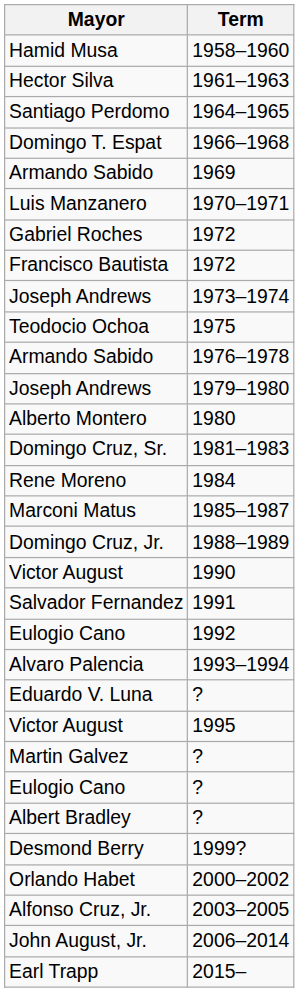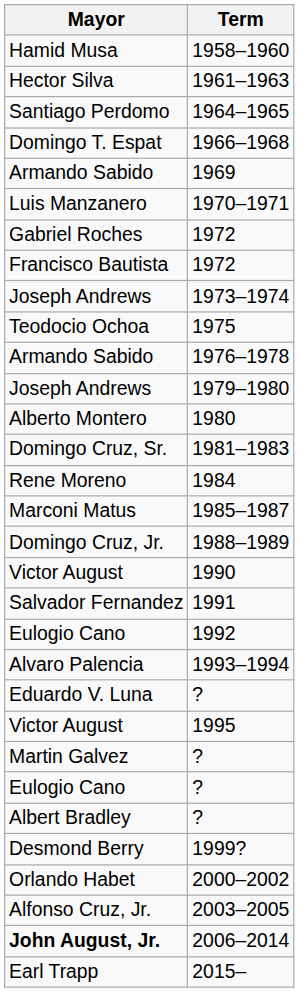(78, 940) normal -> (85, 940) bold
